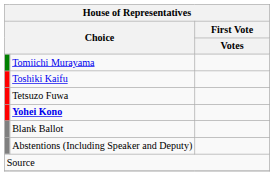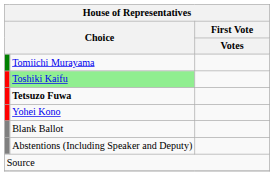(40, 79) no background -> (40, 79) lightgreen background
(40, 96) normal -> (42, 96) bold
(37, 112) bold -> (36, 112) normal
